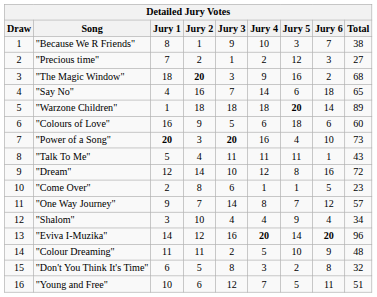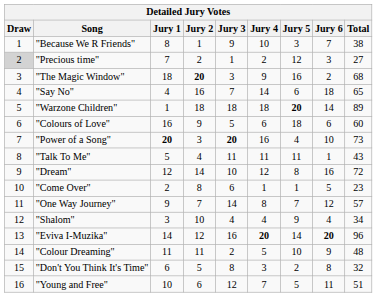(19, 60) no background -> (19, 60) lightgrey background
